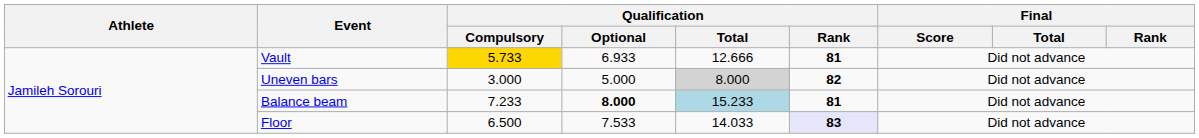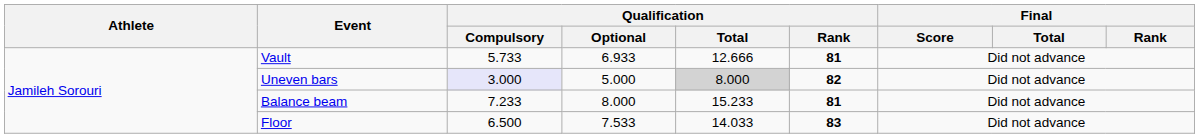(505, 58) gold background -> (505, 58) no background
(505, 80) no background -> (505, 80) lavender background
(619, 101) bold -> (619, 101) normal
(732, 101) lightblue background -> (732, 101) no background
(834, 122) lavender background -> (834, 122) no background
